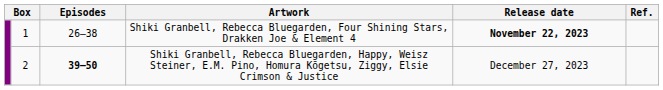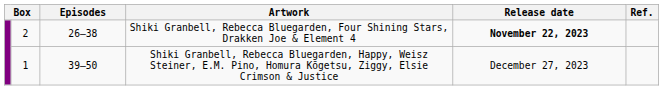(25, 33) 1 -> (25, 33) 2
(25, 66) 2 -> (25, 66) 1
(83, 66) bold -> (83, 66) normal
